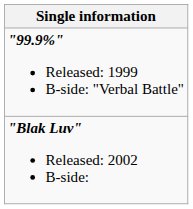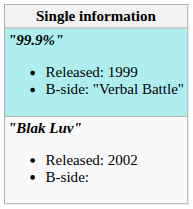(96, 65) no background -> (96, 65) paleturquoise background
